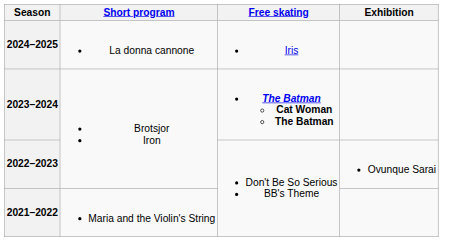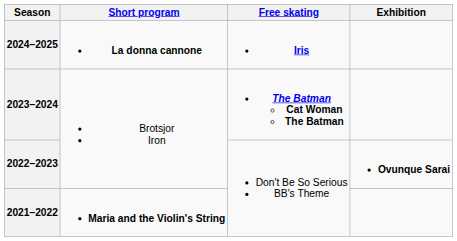(139, 50) normal -> (144, 50) bold
(279, 50) normal -> (289, 50) bold
(389, 170) normal -> (401, 170) bold
(139, 218) normal -> (144, 218) bold
